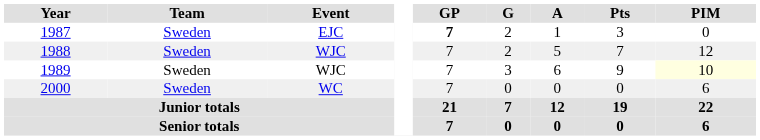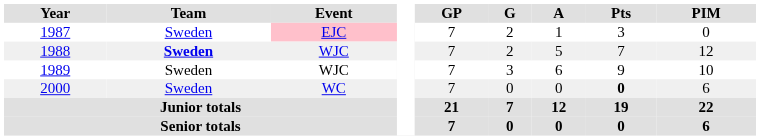(331, 32) no background -> (334, 32) pink background
(449, 32) bold -> (452, 32) normal
(187, 51) normal -> (188, 51) bold
(706, 69) lightyellow background -> (706, 69) no background
(620, 88) normal -> (621, 88) bold
